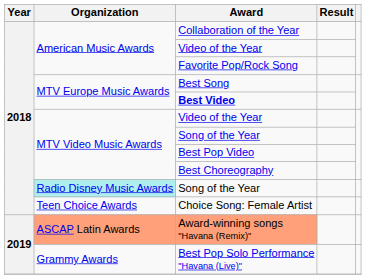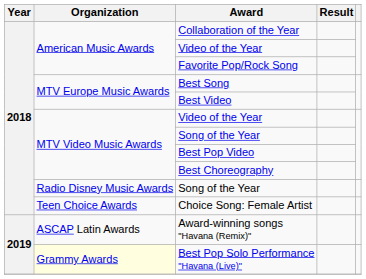(207, 100) bold -> (205, 100) normal
(105, 188) paleturquoise background -> (105, 188) no background
(88, 229) lightsalmon background -> (88, 229) no background
(231, 229) lightsalmon background -> (231, 229) no background
(77, 259) no background -> (77, 259) lightyellow background
